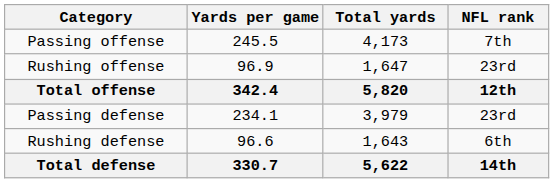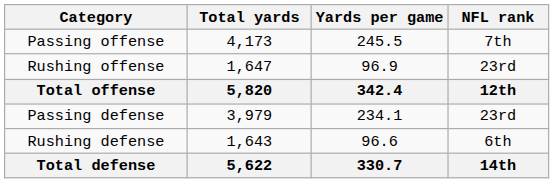columns swapped: (385, 17) <-> (255, 17)
